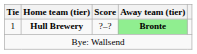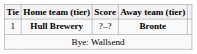(153, 26) lightgreen background -> (153, 26) no background
